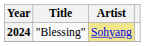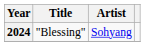(111, 32) khaki background -> (111, 32) no background
